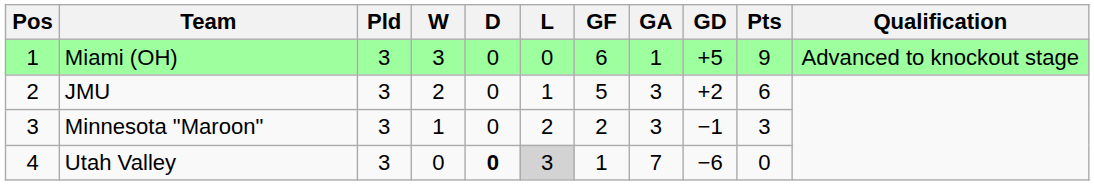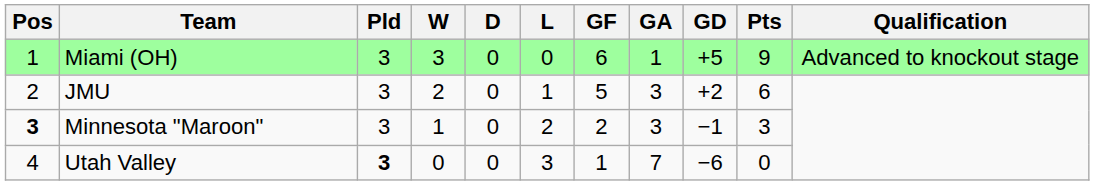(33, 127) normal -> (33, 127) bold
(384, 162) normal -> (384, 162) bold
(493, 162) bold -> (493, 162) normal
(547, 162) lightgrey background -> (547, 162) no background
